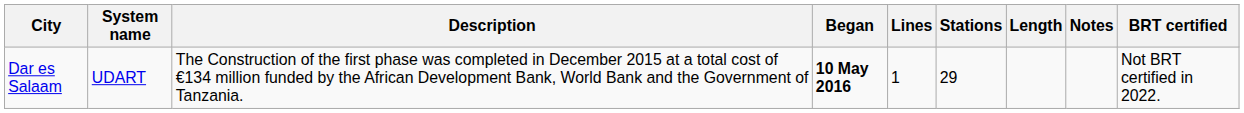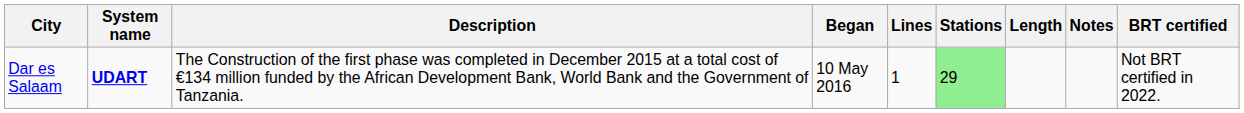(119, 77) normal -> (120, 77) bold
(842, 77) bold -> (842, 77) normal
(949, 77) no background -> (948, 77) lightgreen background
